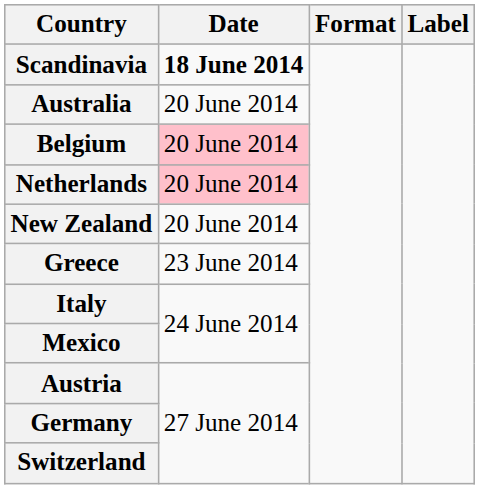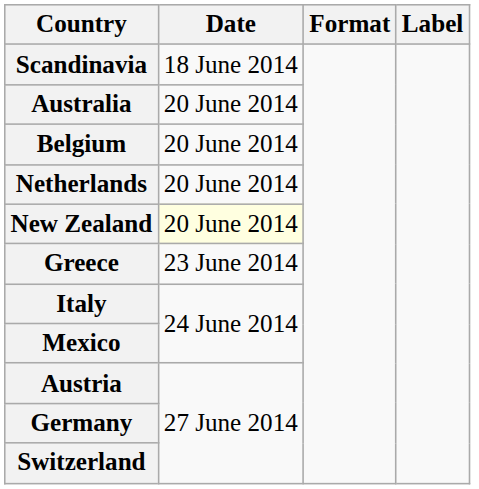(234, 64) bold -> (231, 64) normal
(231, 143) pink background -> (231, 143) no background
(231, 183) pink background -> (231, 183) no background
(231, 223) no background -> (231, 223) lightyellow background
